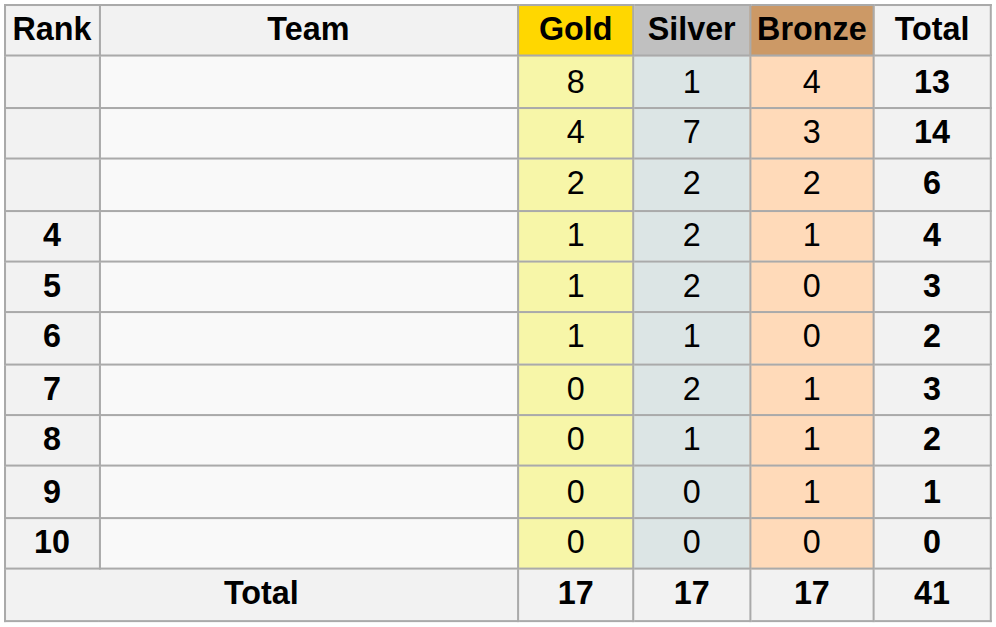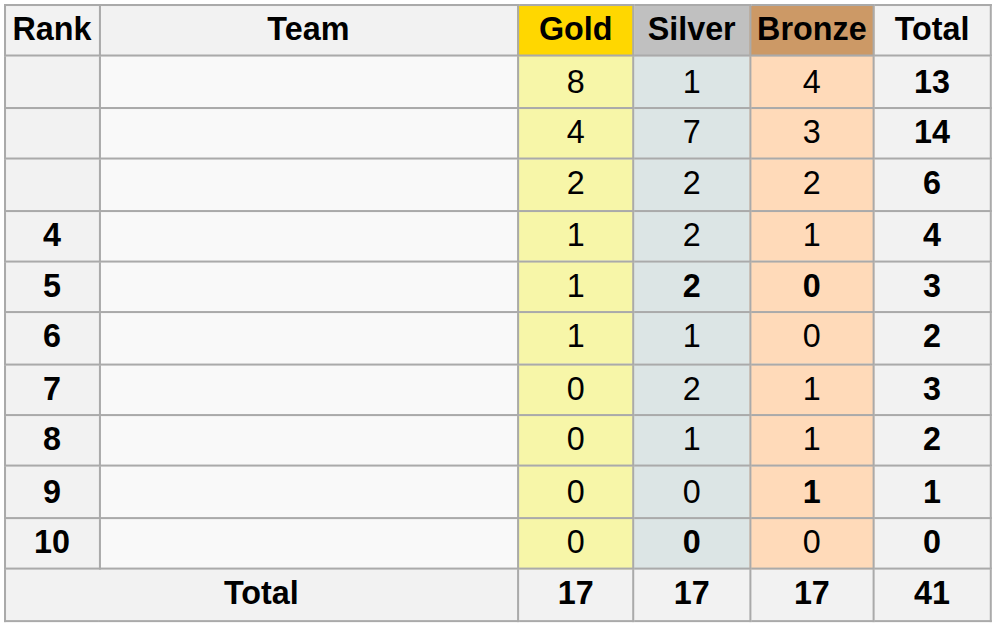(692, 286) normal -> (692, 286) bold
(812, 286) normal -> (812, 286) bold
(812, 491) normal -> (812, 491) bold
(692, 542) normal -> (692, 542) bold
